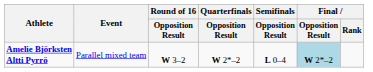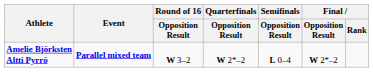(111, 55) normal -> (114, 55) bold
(319, 60) lightblue background -> (323, 60) no background
